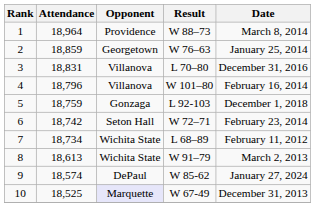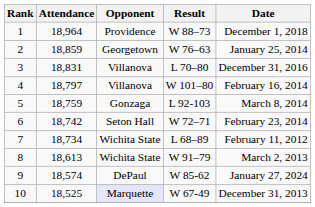(274, 31) March 8, 2014 -> (266, 31) December 1, 2018
(67, 85) 18,796 -> (67, 85) 18,797
(266, 103) December 1, 2018 -> (274, 103) March 8, 2014
